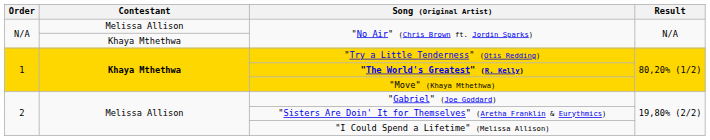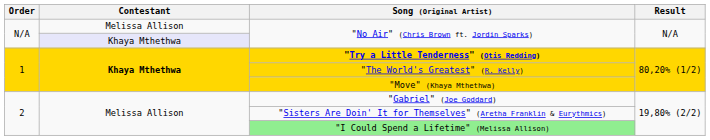(145, 40) no background -> (145, 40) lavender background
(442, 55) normal -> (442, 55) bold
(442, 70) bold -> (442, 70) normal
(442, 128) no background -> (442, 128) lightgreen background
